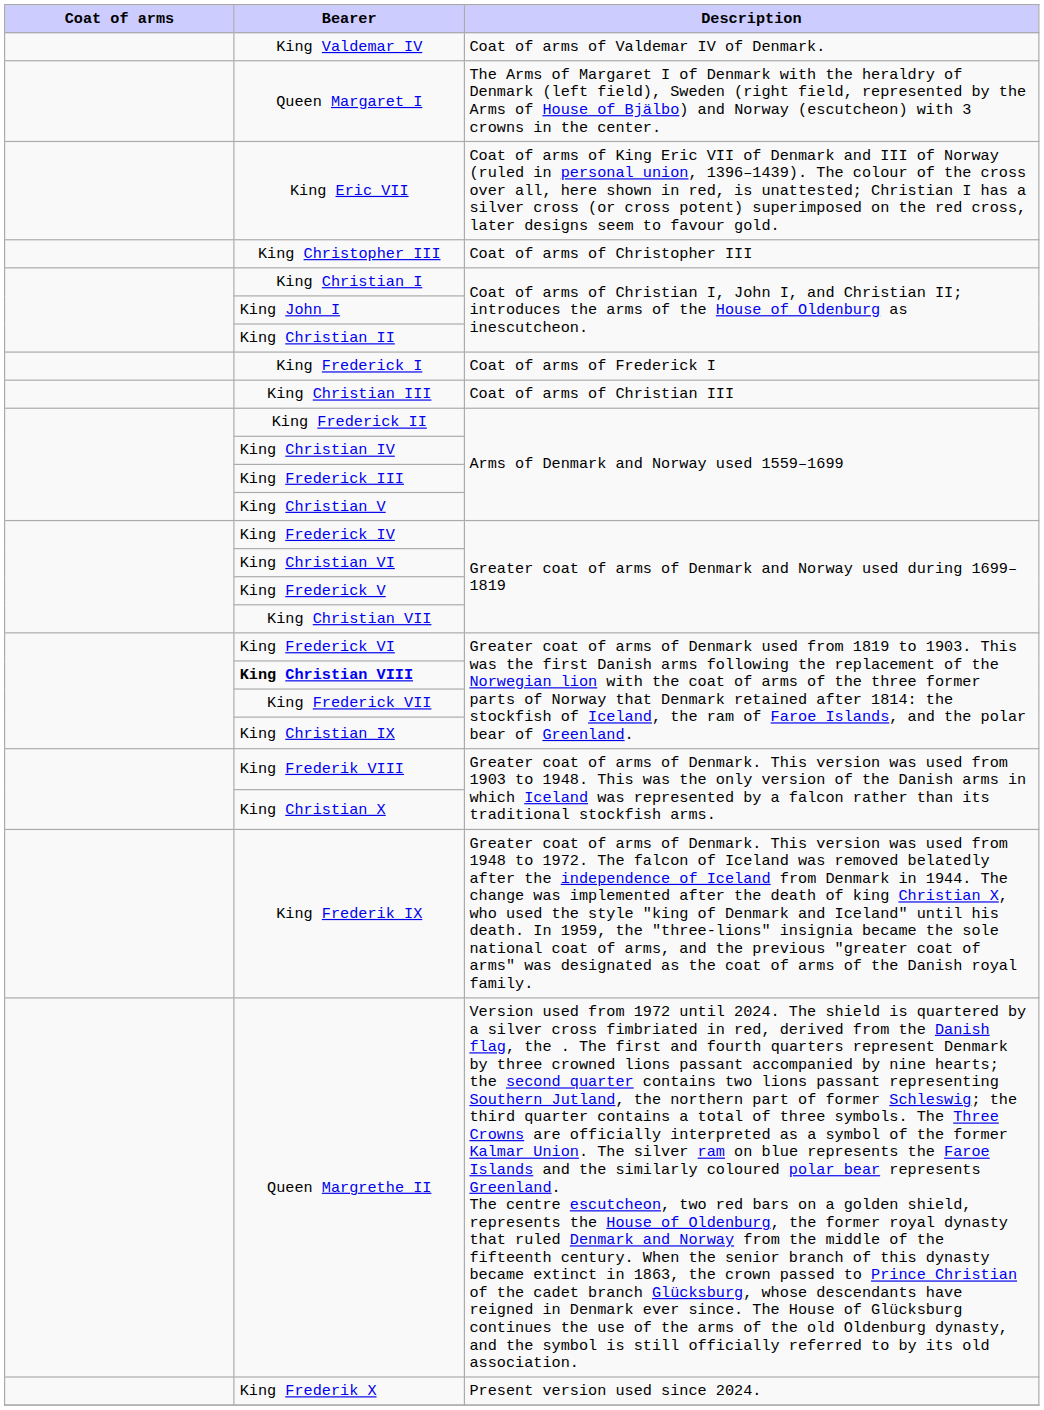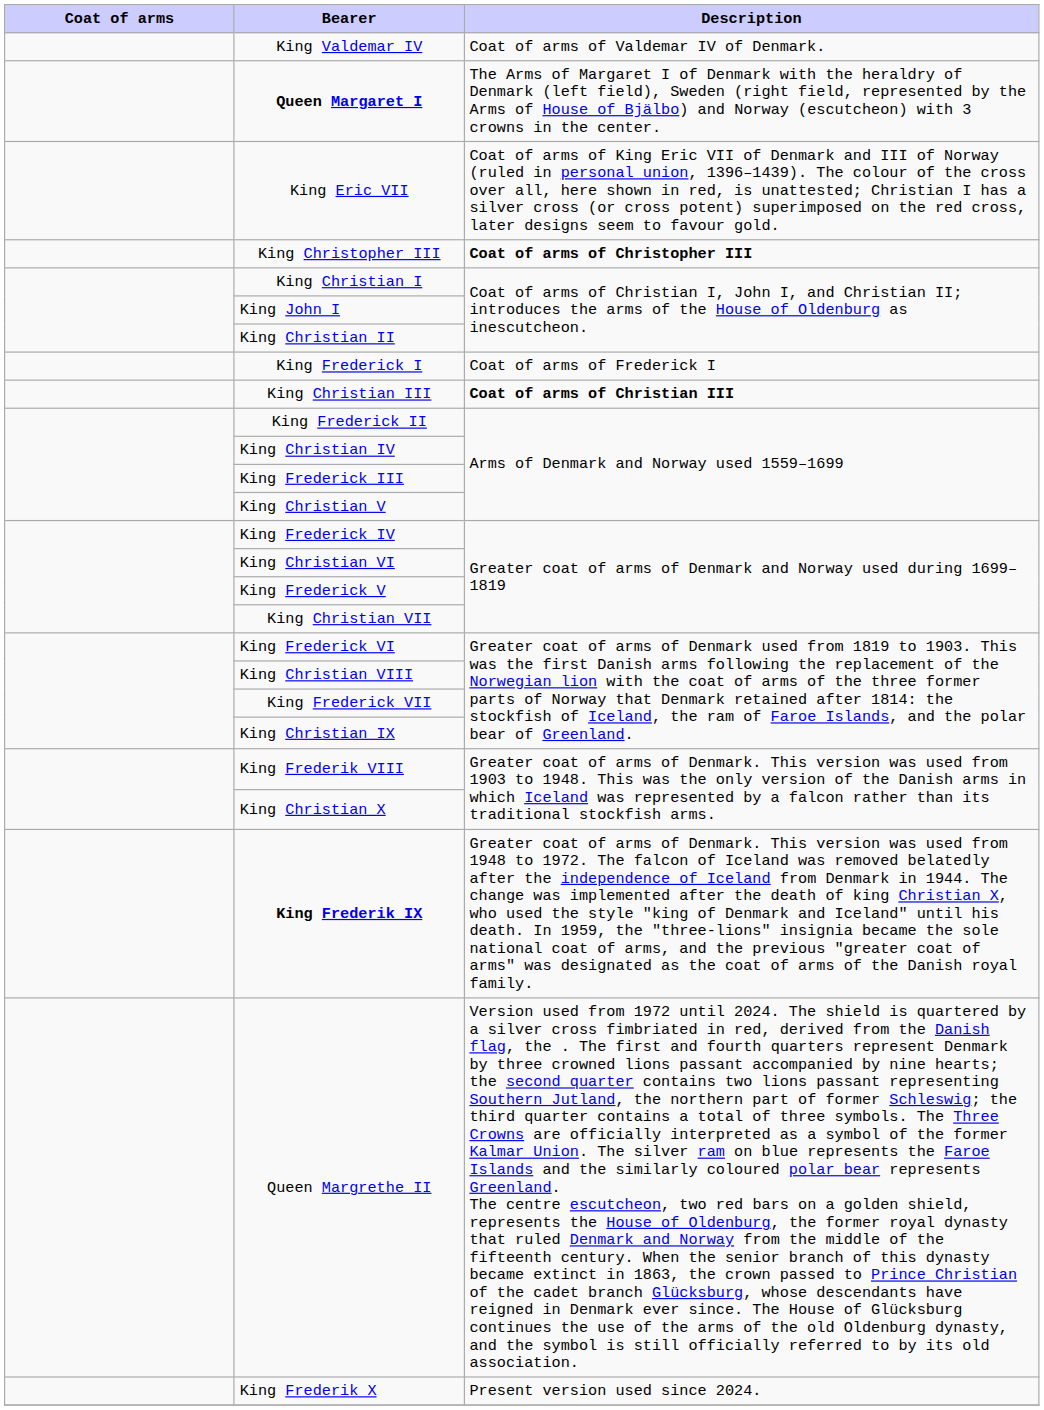(349, 101) normal -> (349, 101) bold
(611, 254) normal -> (611, 254) bold
(602, 394) normal -> (602, 394) bold
(326, 675) bold -> (326, 675) normal
(349, 914) normal -> (349, 914) bold
